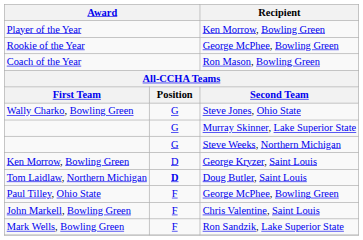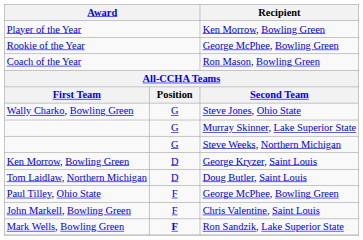(175, 177) bold -> (175, 177) normal
(175, 227) normal -> (175, 227) bold
